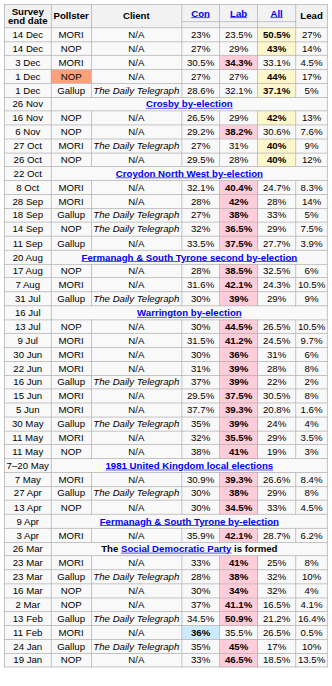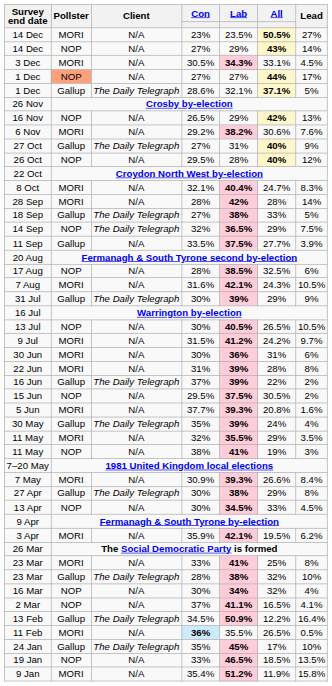(71, 132) NOP -> (71, 132) MORI
(71, 146) MORI -> (71, 146) Gallup
(239, 327) 44.5% -> (239, 327) 40.5%
(277, 341) 24.5% -> (277, 341) 24.2%
(71, 396) MORI -> (71, 396) NOP
(312, 396) 8% -> (312, 396) 2%
(277, 535) 28.7% -> (277, 535) 19.5%
(277, 619) 21.2% -> (277, 619) 12.2%
+ row: (28, 674)
